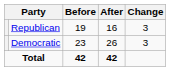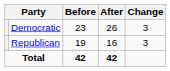rows swapped: (36, 43) <-> (35, 27)
